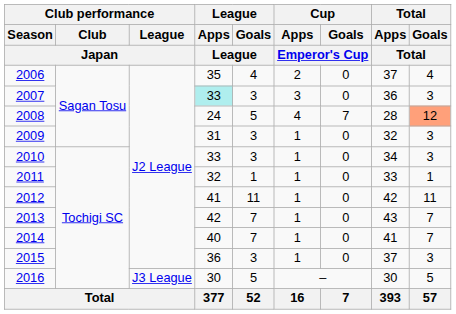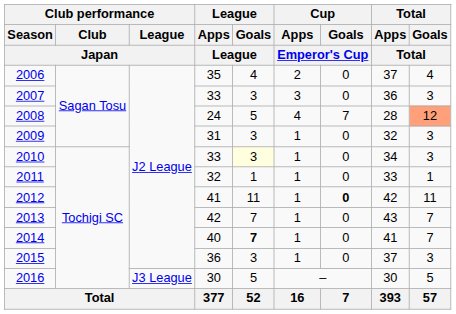(214, 95) paleturquoise background -> (214, 95) no background
(253, 156) no background -> (253, 156) lightyellow background
(346, 197) normal -> (346, 197) bold
(253, 237) normal -> (253, 237) bold
